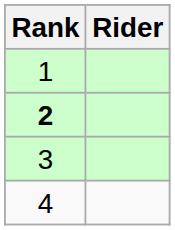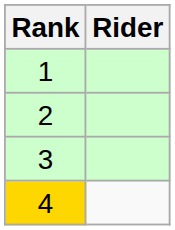(45, 115) bold -> (45, 115) normal
(45, 203) no background -> (45, 203) gold background
